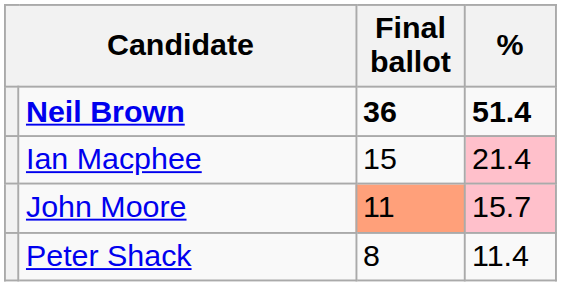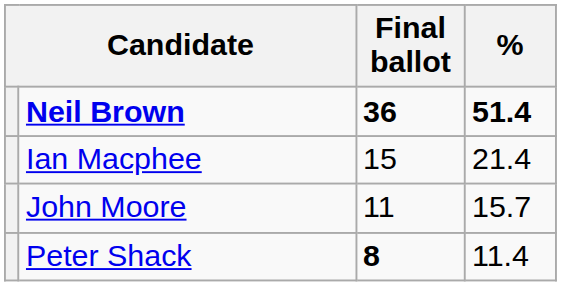(502, 159) pink background -> (502, 159) no background
(379, 207) lightsalmon background -> (379, 207) no background
(502, 207) pink background -> (502, 207) no background
(371, 255) normal -> (371, 255) bold
